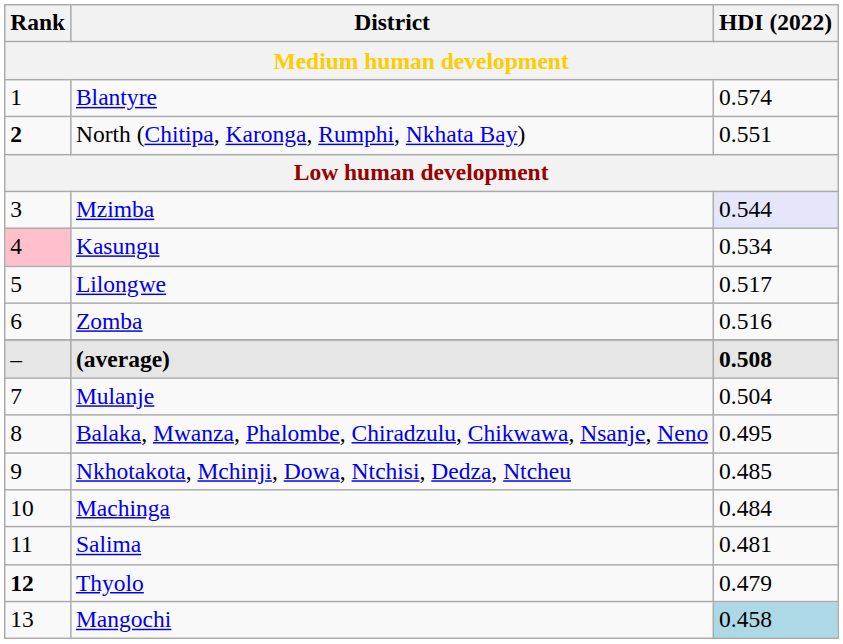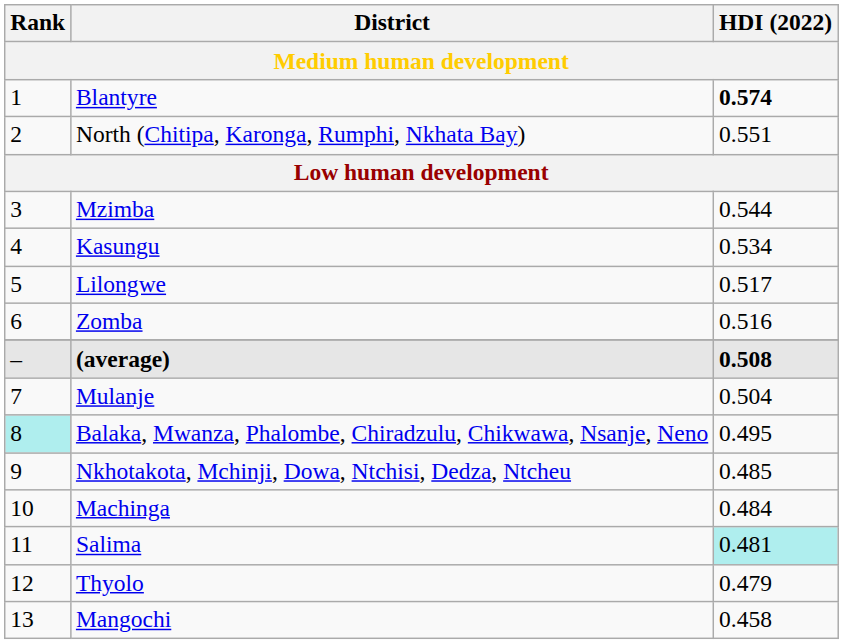(746, 97) normal -> (746, 97) bold
(16, 135) bold -> (16, 135) normal
(746, 209) lavender background -> (746, 209) no background
(16, 246) pink background -> (16, 246) no background
(16, 433) no background -> (16, 433) paleturquoise background
(746, 545) no background -> (746, 545) paleturquoise background
(22, 582) bold -> (22, 582) normal
(746, 619) lightblue background -> (746, 619) no background
